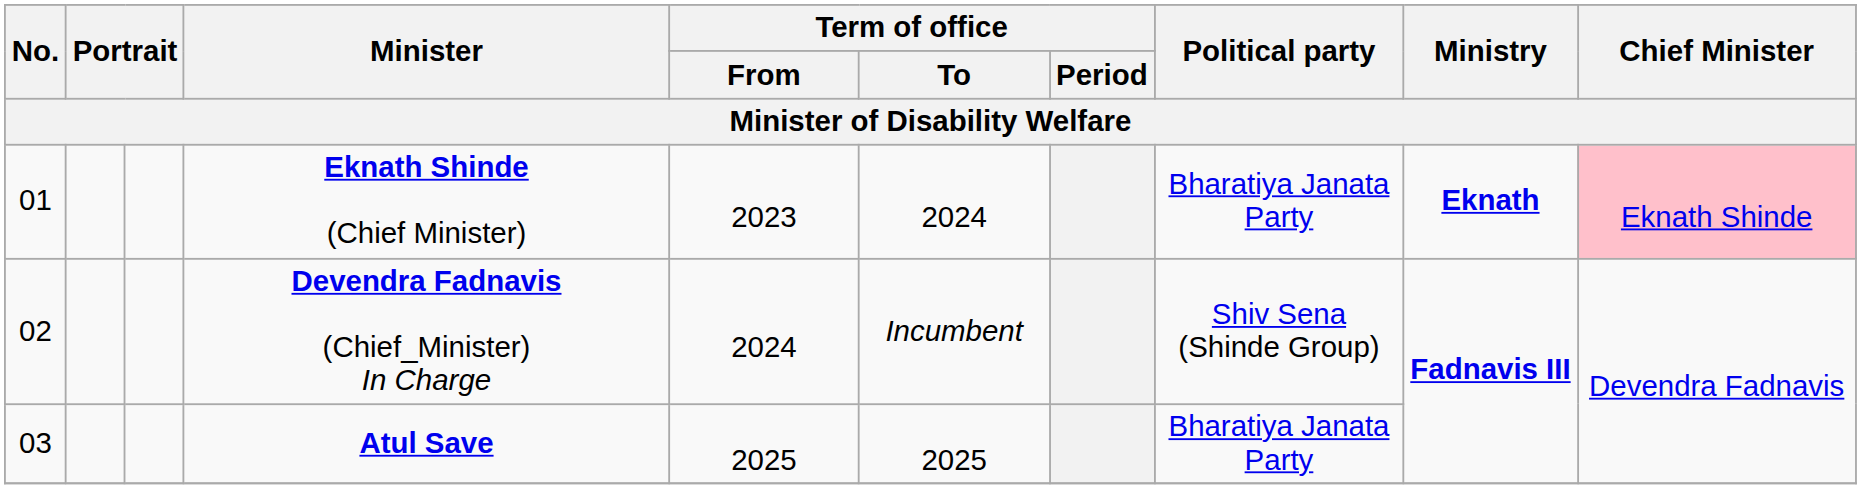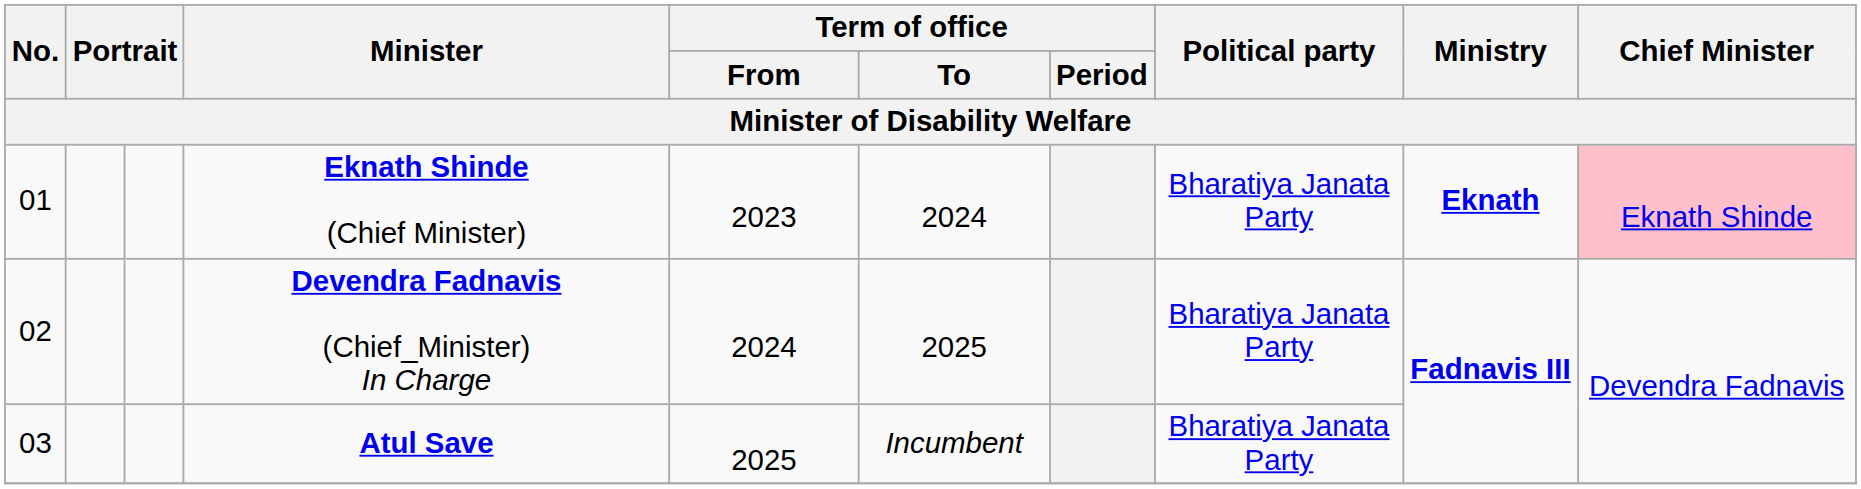(954, 330) Incumbent -> (954, 347) 2025
(1279, 330) Shiv Sena (Shinde Group) -> (1279, 330) Bharatiya Janata Party
(954, 460) 2025 -> (954, 443) Incumbent
